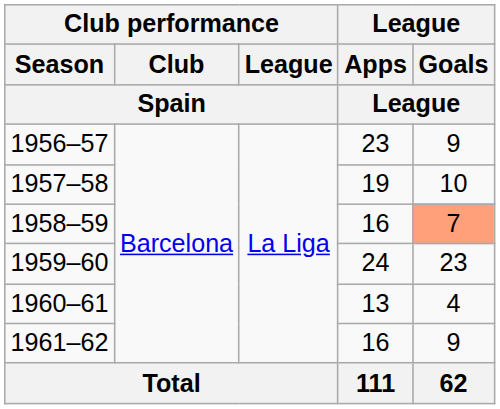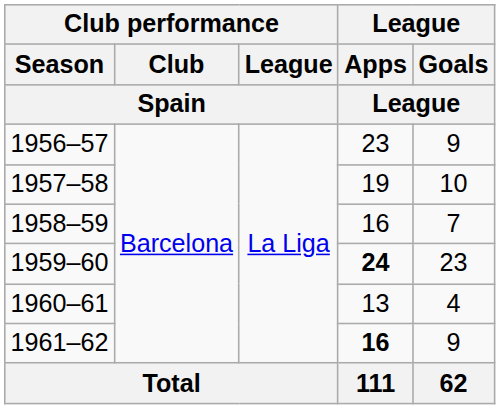(453, 223) lightsalmon background -> (453, 223) no background
(376, 263) normal -> (376, 263) bold
(376, 343) normal -> (376, 343) bold
